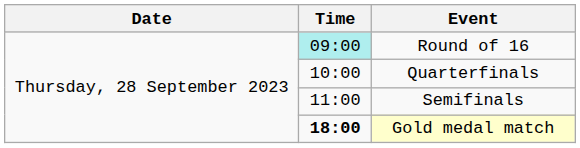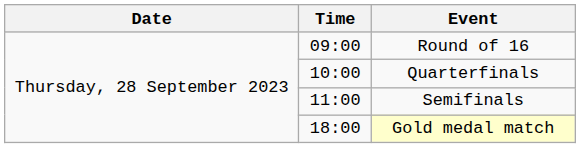(335, 46) paleturquoise background -> (335, 46) no background
(335, 129) bold -> (335, 129) normal
